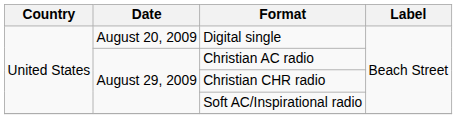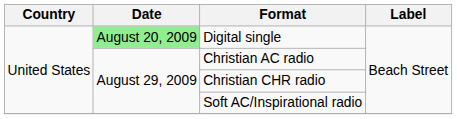(147, 37) no background -> (147, 37) lightgreen background
